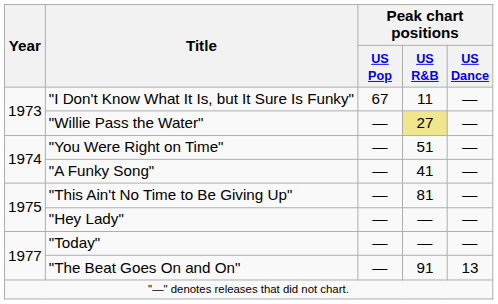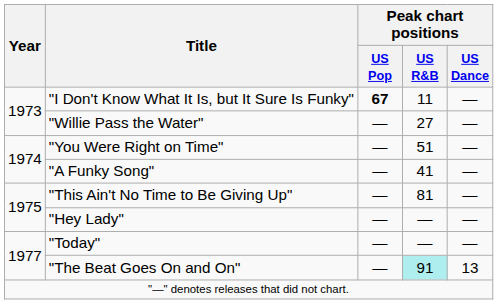(380, 98) normal -> (380, 98) bold
(425, 123) khaki background -> (425, 123) no background
(425, 267) no background -> (425, 267) paleturquoise background
